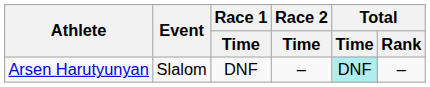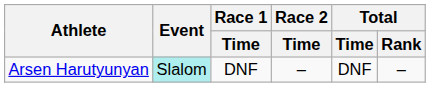(182, 70) no background -> (182, 70) paleturquoise background
(355, 70) paleturquoise background -> (355, 70) no background
